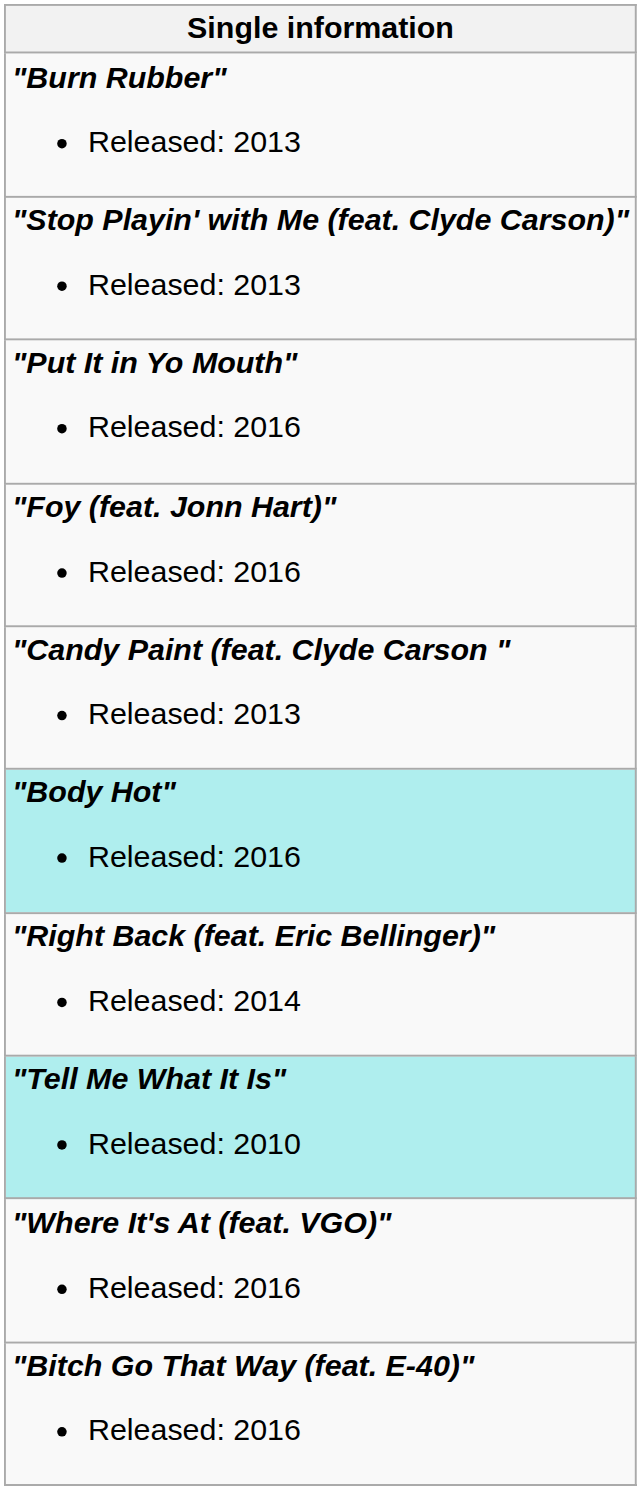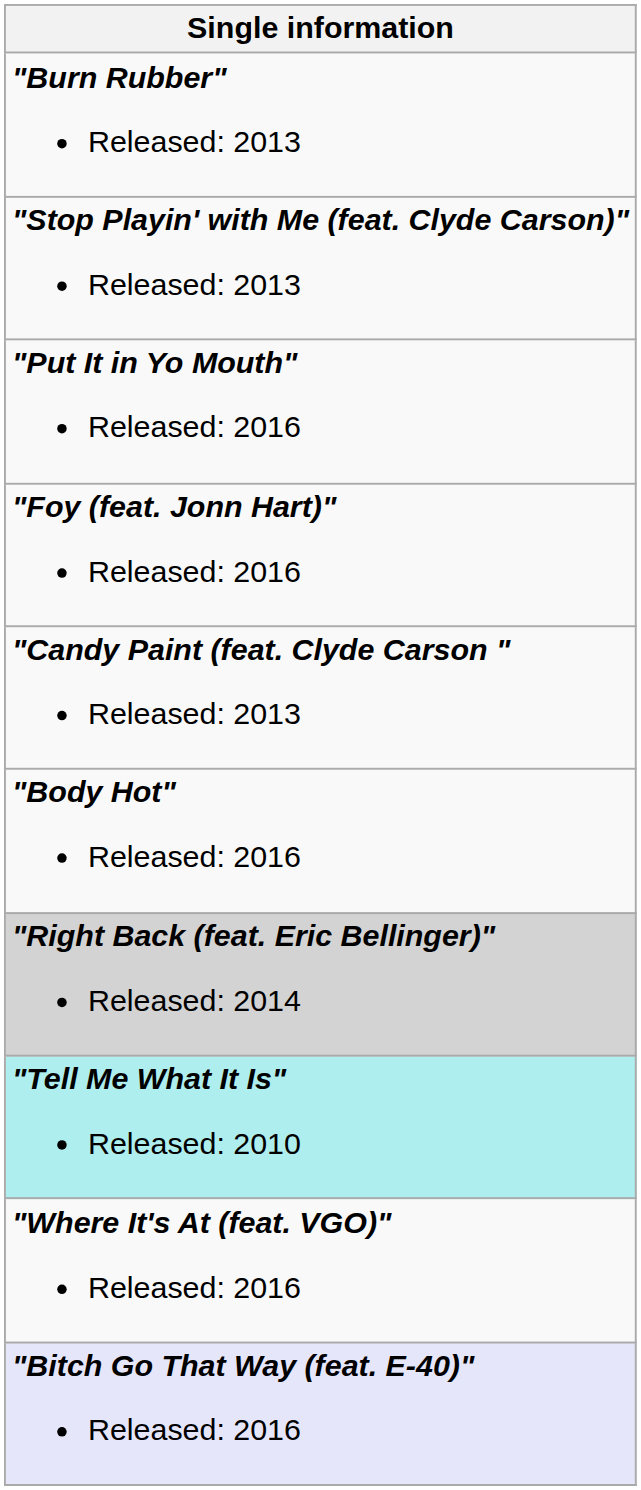(321, 826) paleturquoise background -> (321, 826) no background
(321, 969) no background -> (321, 969) lightgrey background
(321, 1398) no background -> (321, 1398) lavender background
